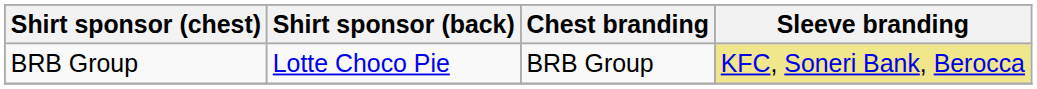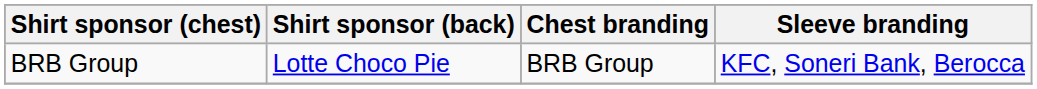(873, 63) khaki background -> (873, 63) no background
